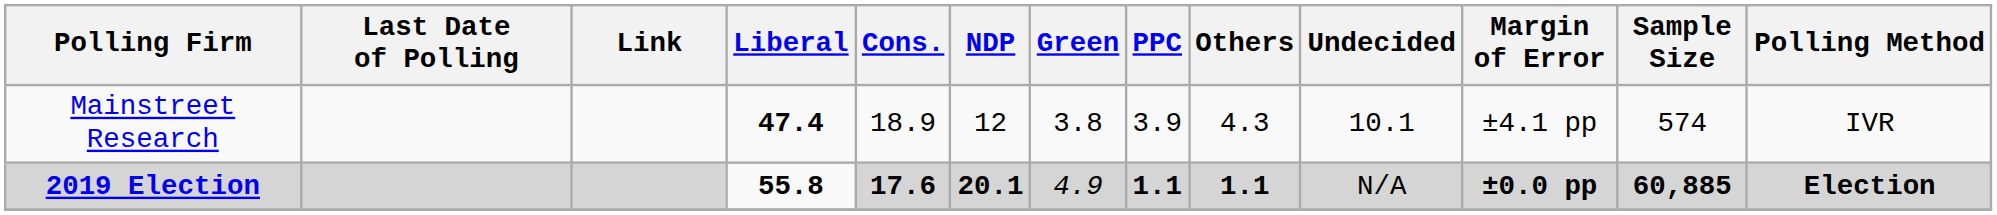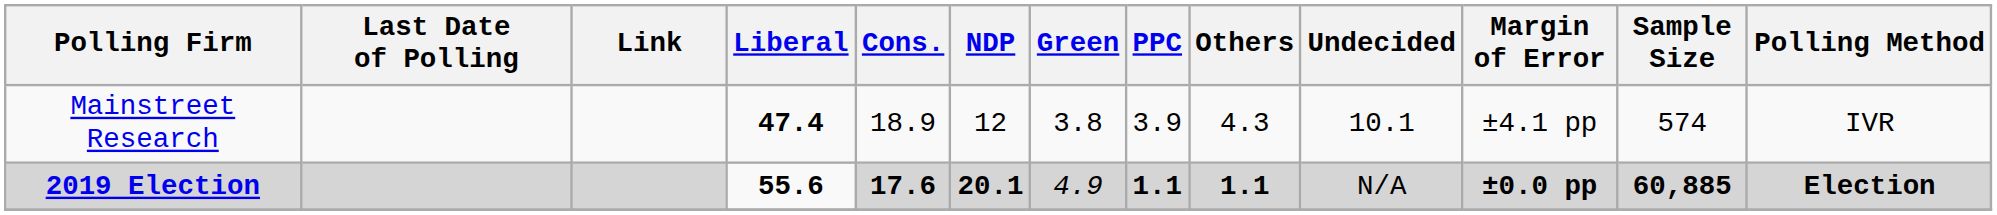(791, 186) 55.8 -> (791, 186) 55.6
